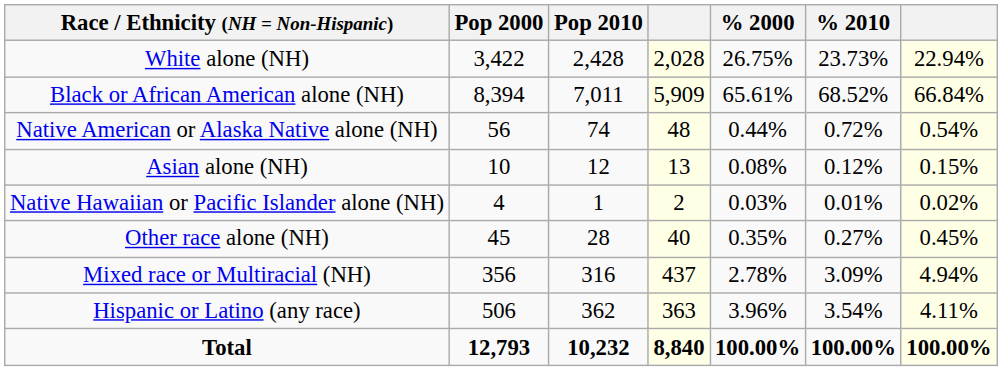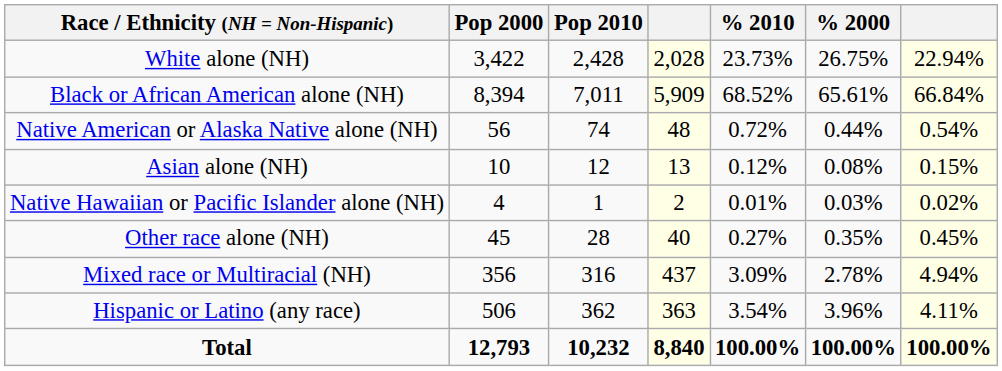columns swapped: (758, 22) <-> (853, 22)
